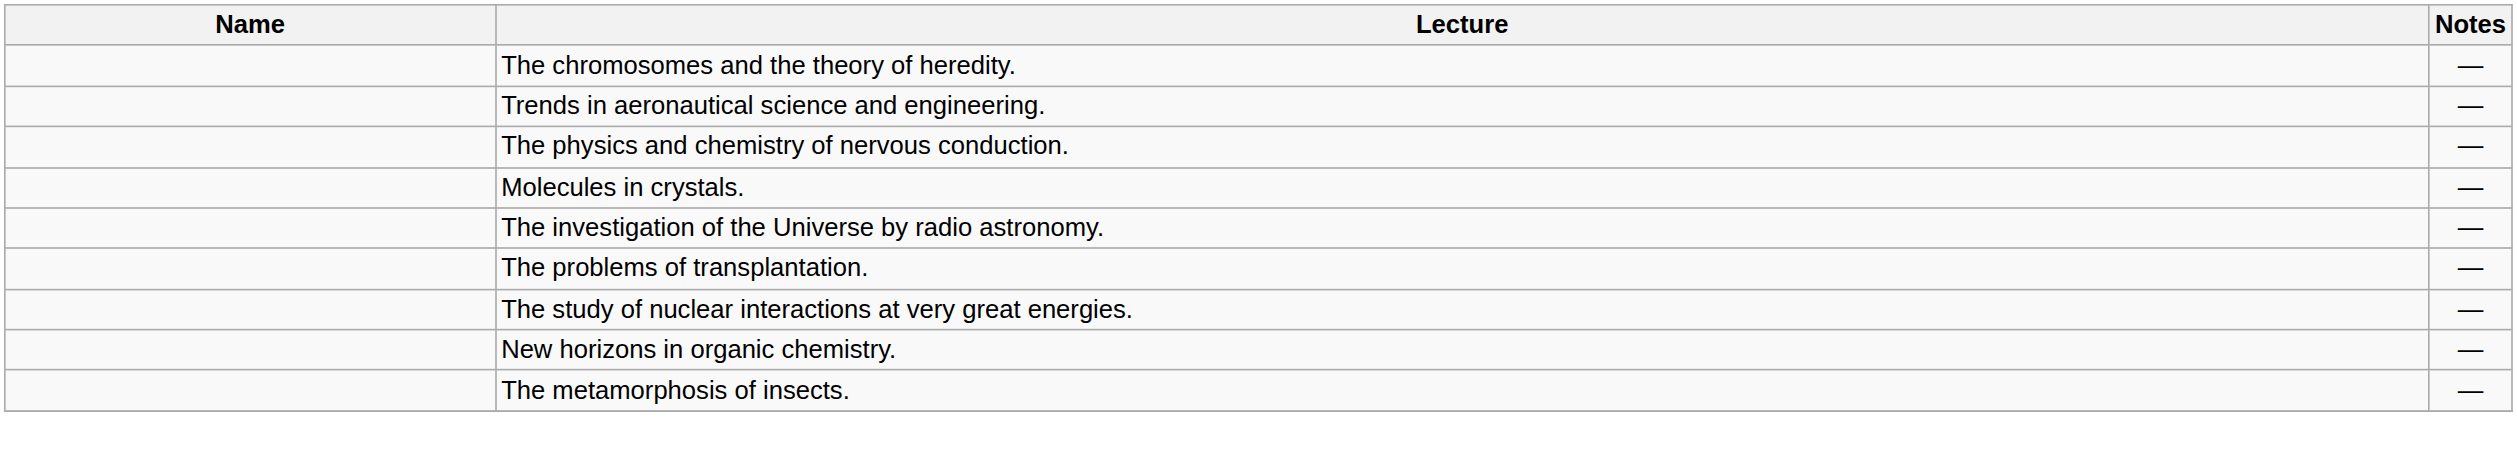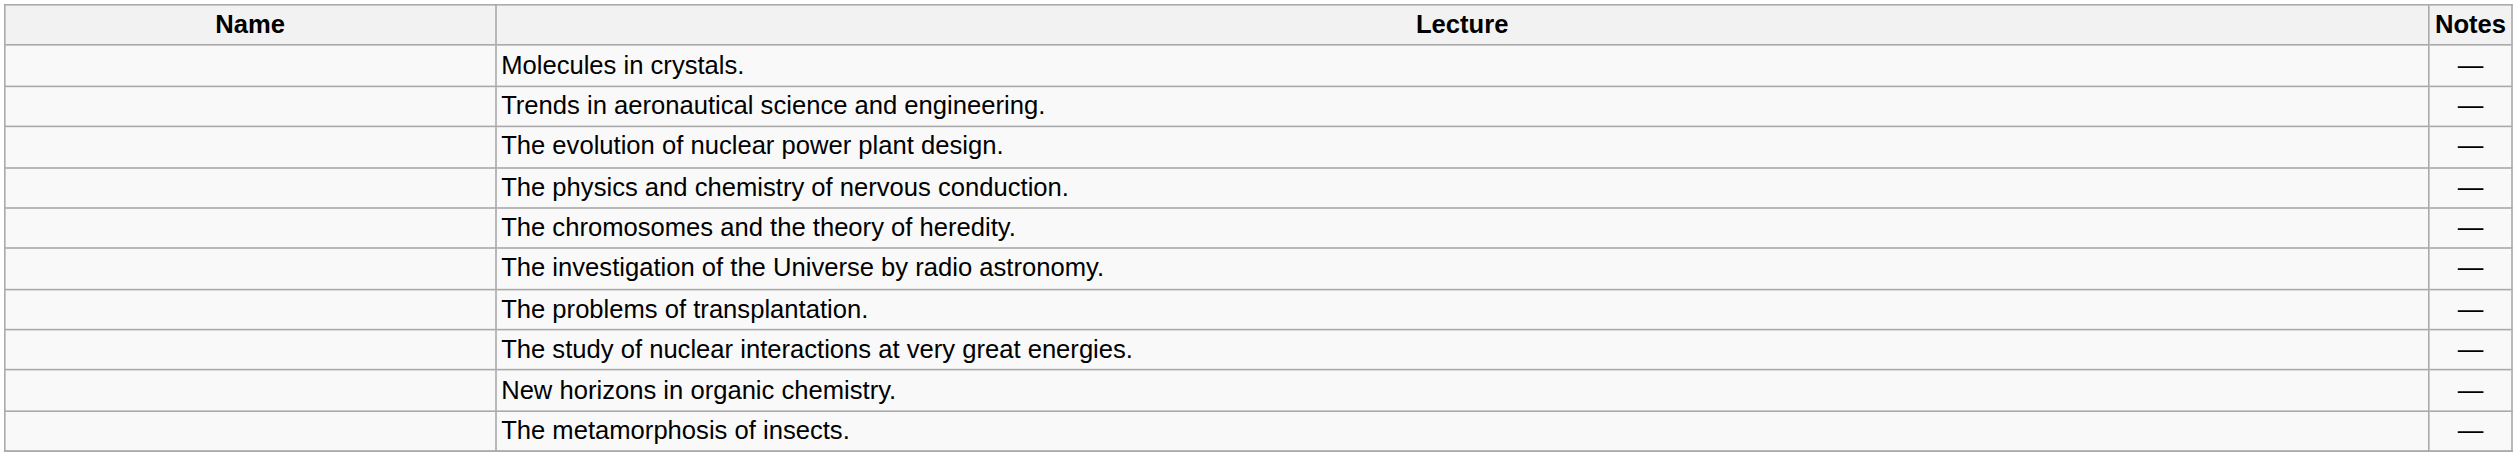rows swapped: (758, 65) <-> (623, 187)
+ row: (752, 146)
